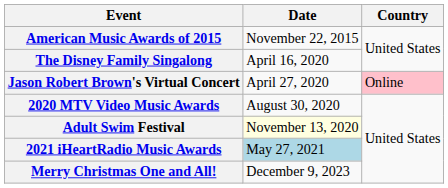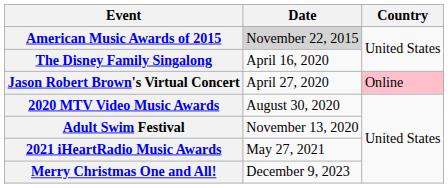(302, 37) no background -> (302, 37) lightgrey background
(302, 127) lightyellow background -> (302, 127) no background
(286, 149) lightblue background -> (286, 149) no background
